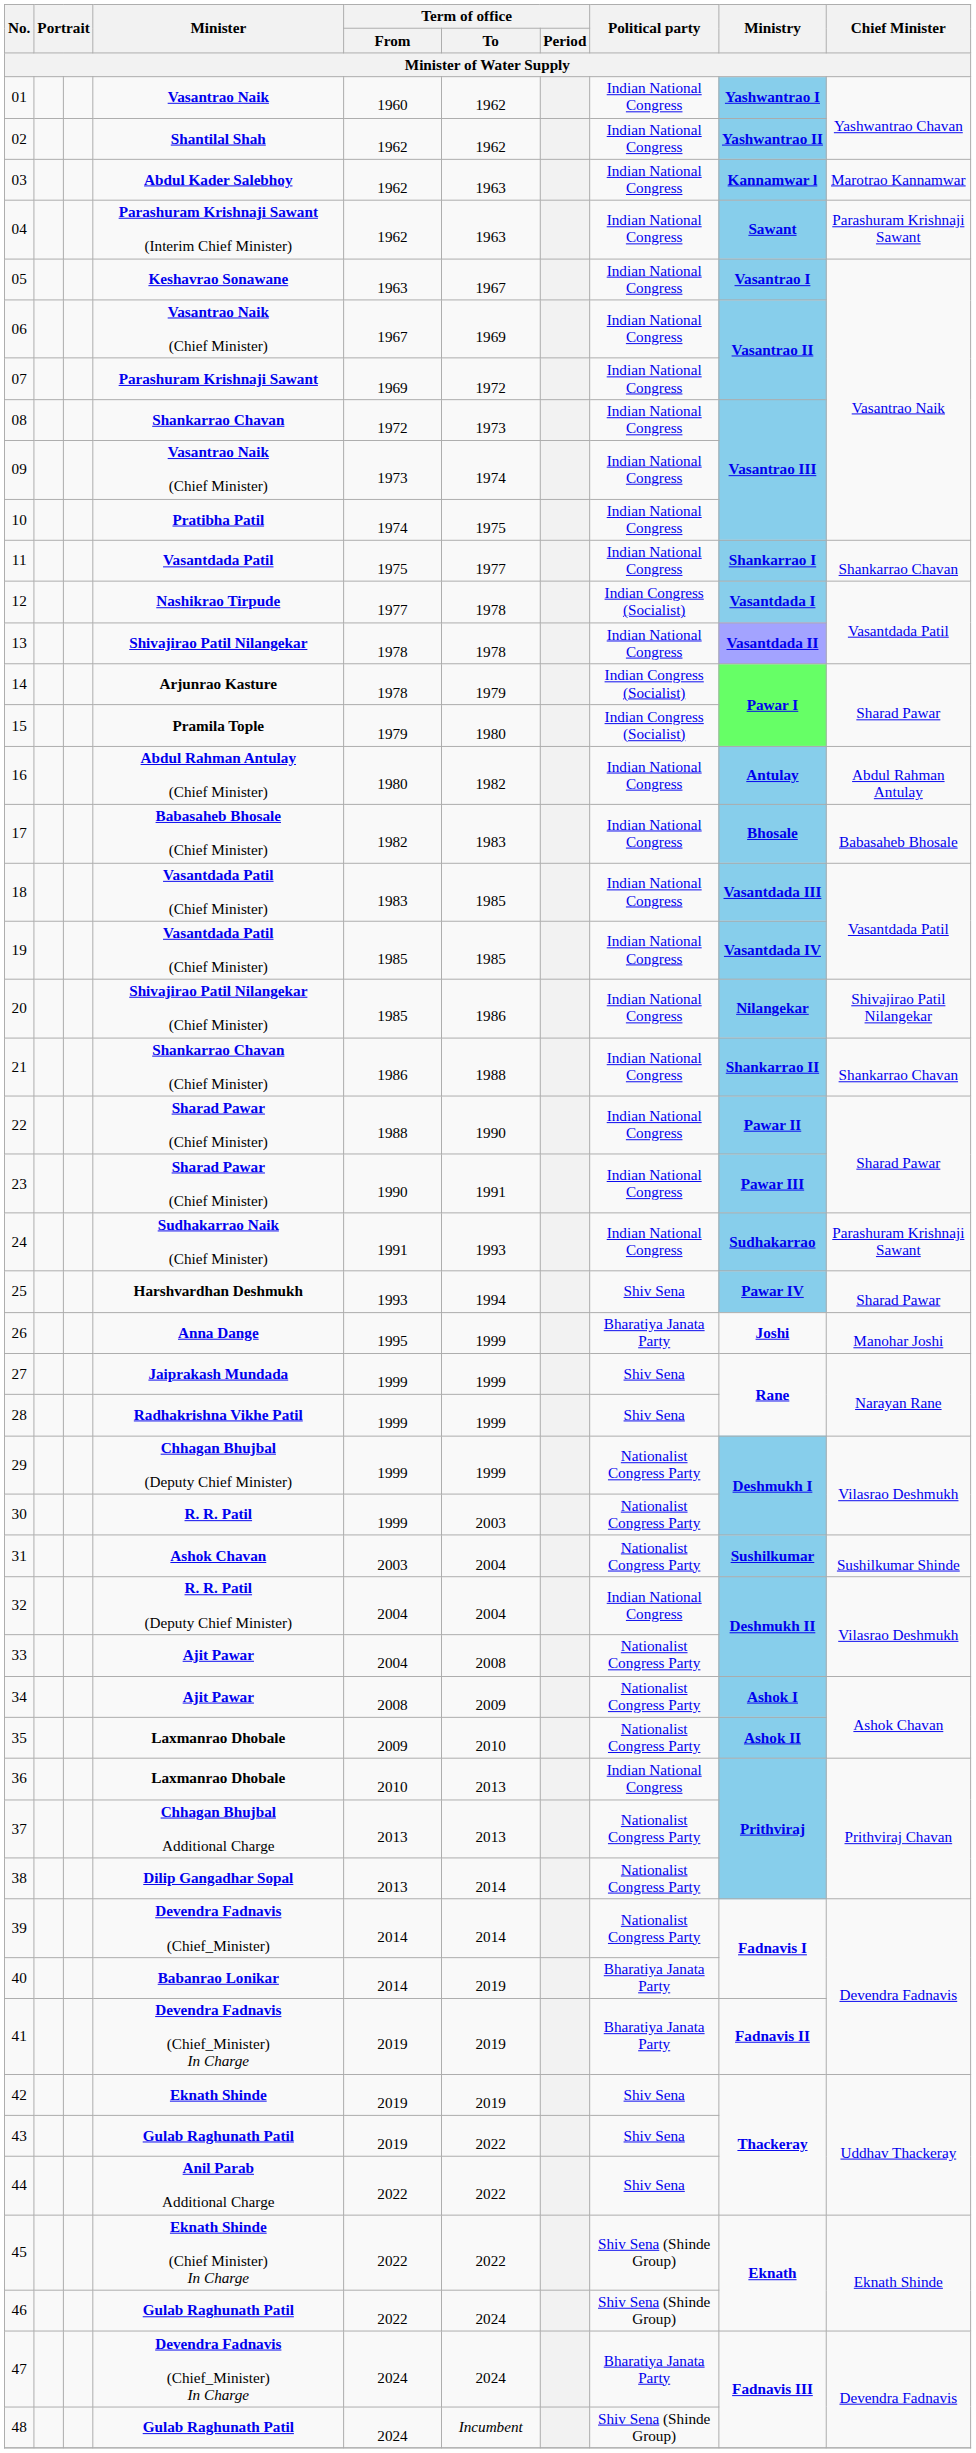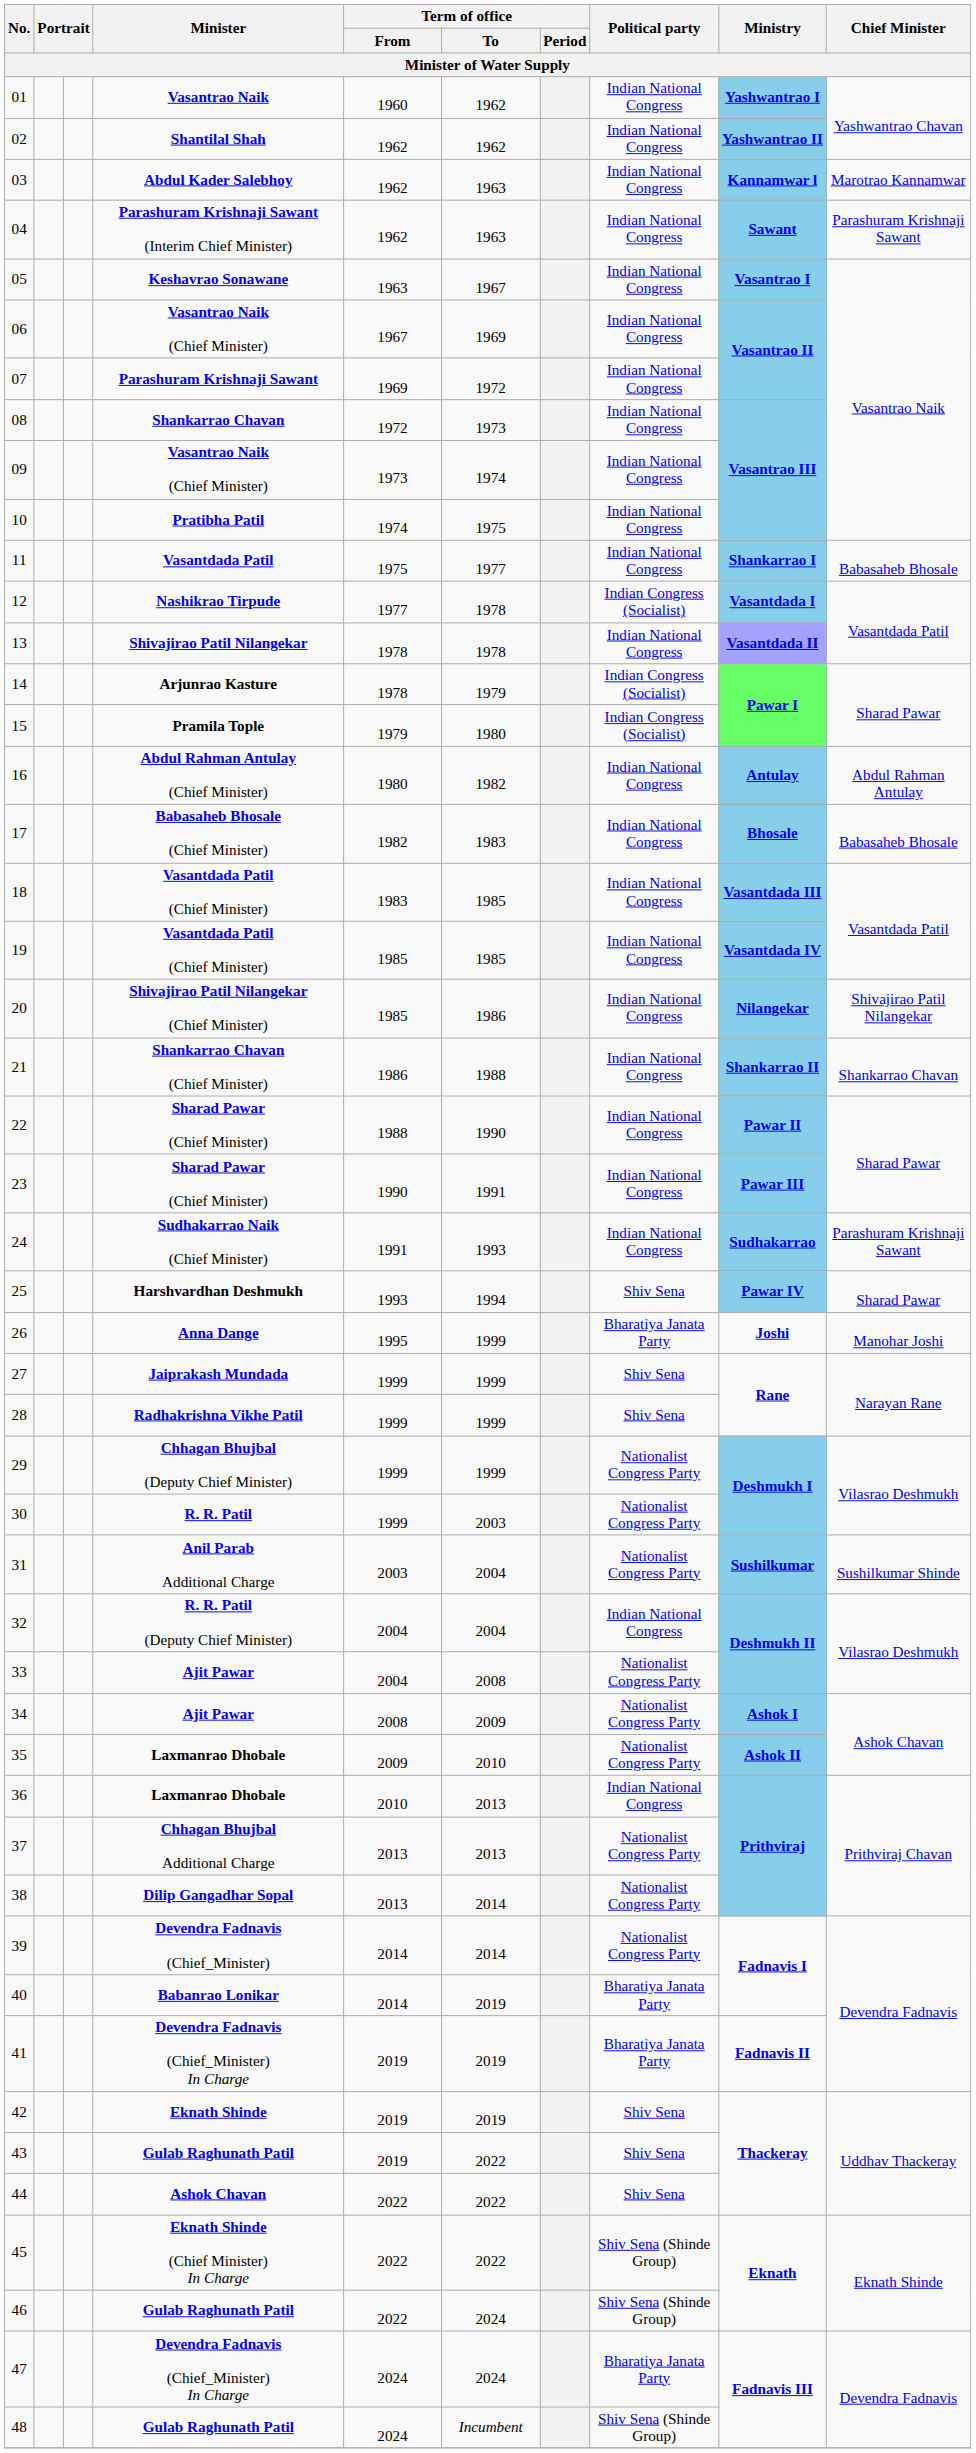(898, 569) Shankarrao Chavan -> (898, 569) Babasaheb Bhosale
(218, 1555) Ashok Chavan -> (218, 1564) Anil Parab Additional Charge
(218, 2185) Anil Parab Additional Charge -> (218, 2194) Ashok Chavan
